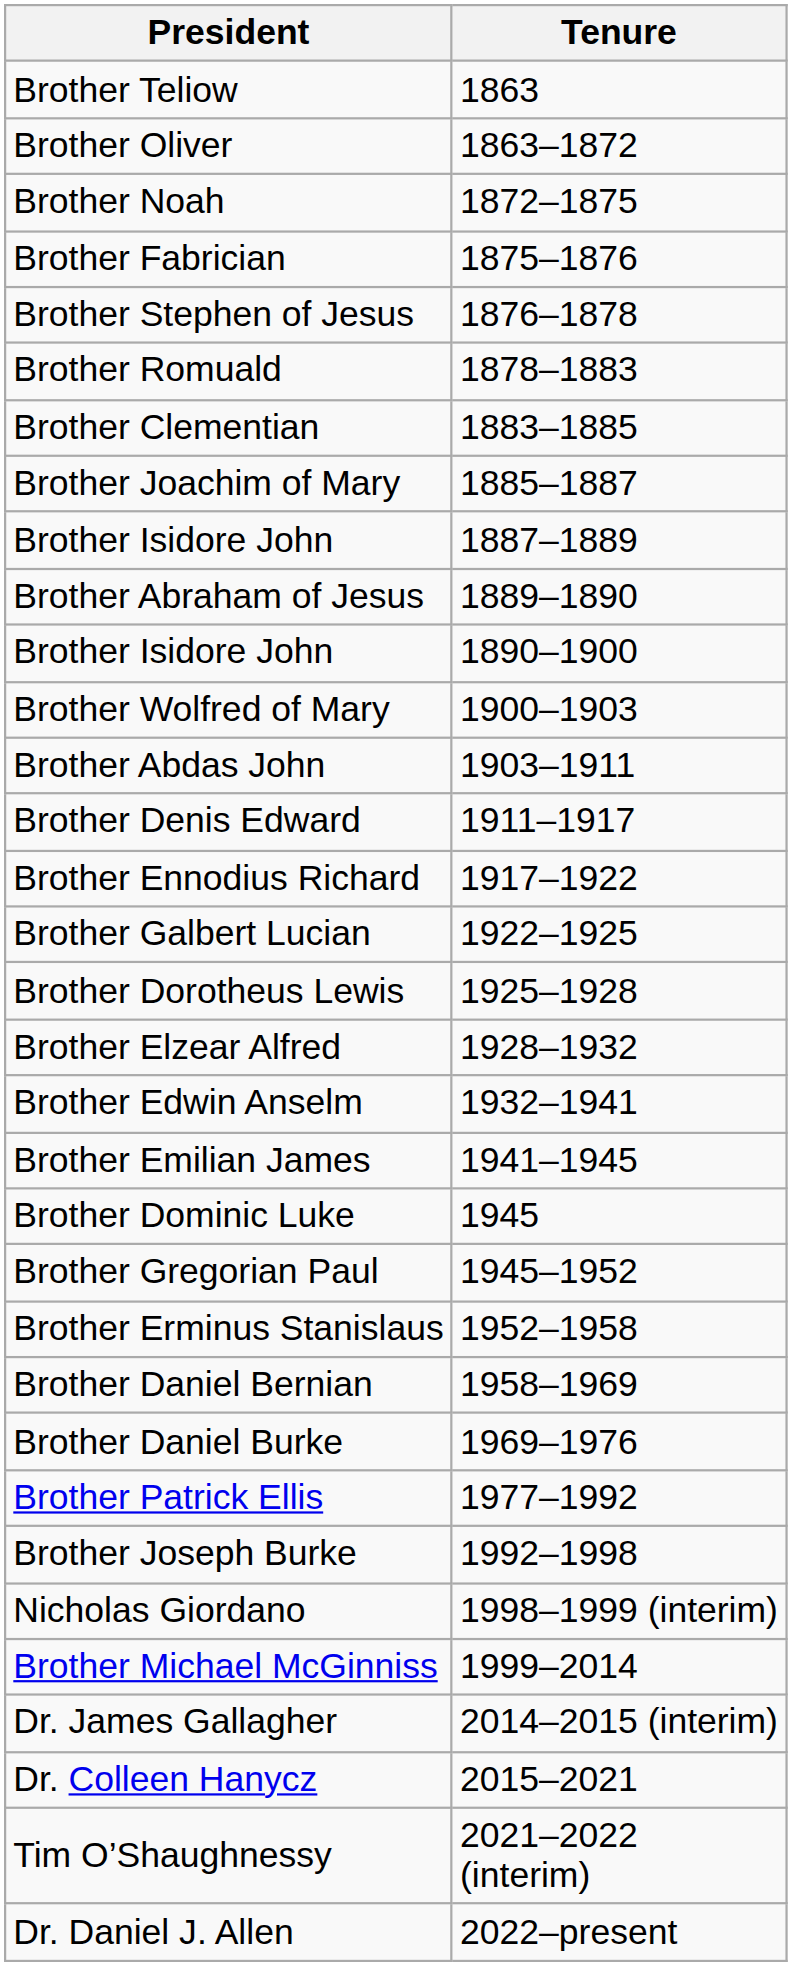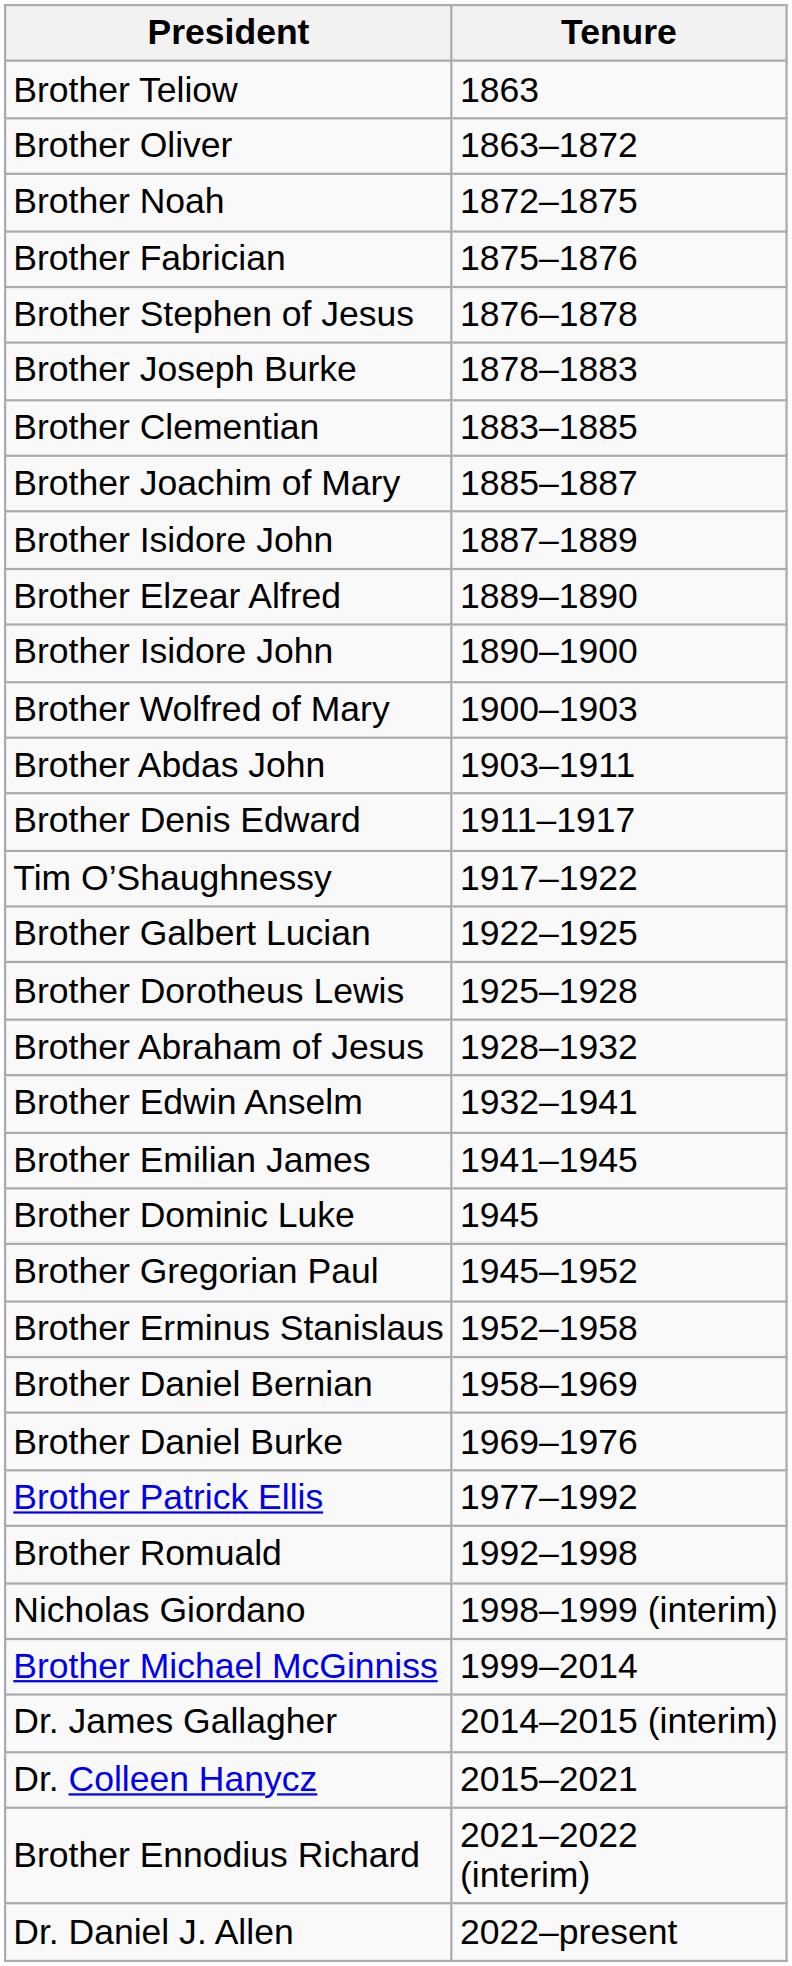(148, 370) Brother Romuald -> (185, 370) Brother Joseph Burke
(219, 595) Brother Abraham of Jesus -> (177, 595) Brother Elzear Alfred
(217, 877) Brother Ennodius Richard -> (173, 877) Tim O’Shaughnessy
(177, 1046) Brother Elzear Alfred -> (219, 1046) Brother Abraham of Jesus
(185, 1553) Brother Joseph Burke -> (148, 1553) Brother Romuald
(173, 1855) Tim O’Shaughnessy -> (217, 1855) Brother Ennodius Richard
